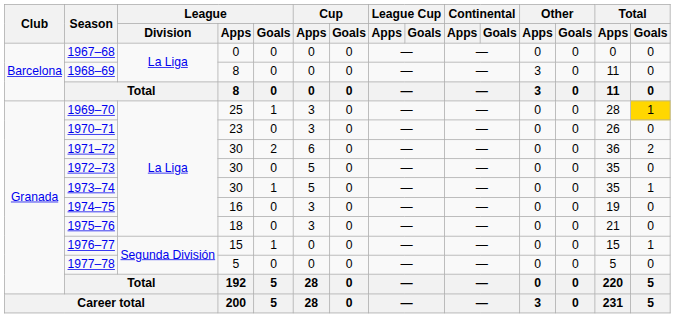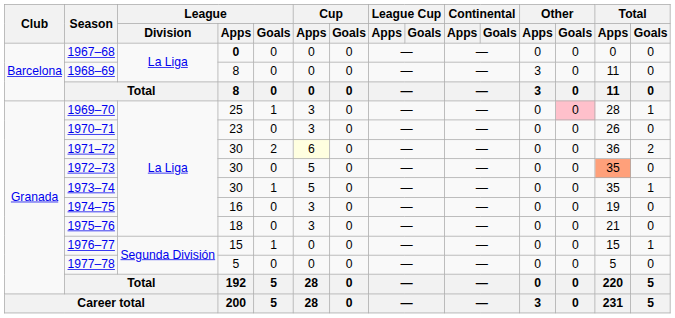(236, 52) normal -> (236, 52) bold
(575, 110) no background -> (575, 110) pink background
(651, 110) gold background -> (651, 110) no background
(311, 149) no background -> (311, 149) lightyellow background
(613, 168) no background -> (613, 168) lightsalmon background
